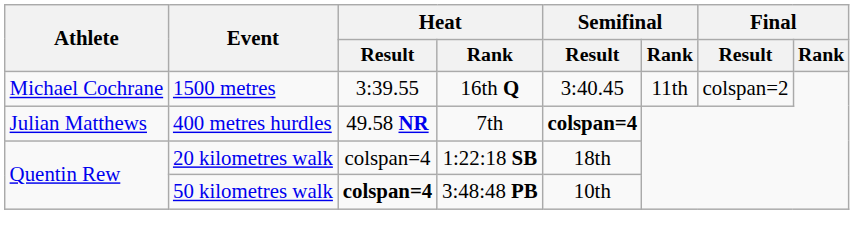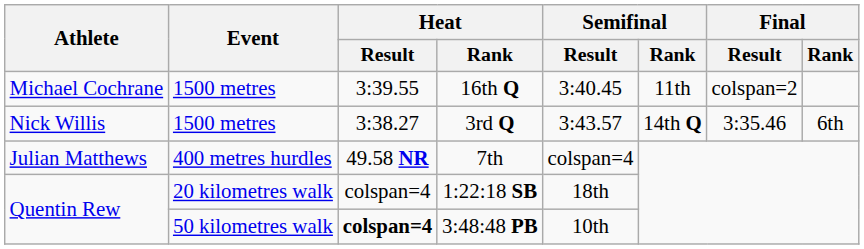+ row: (490, 123)
(592, 123) bold -> (590, 158) normal
